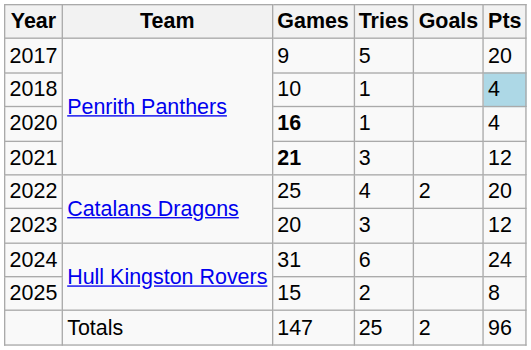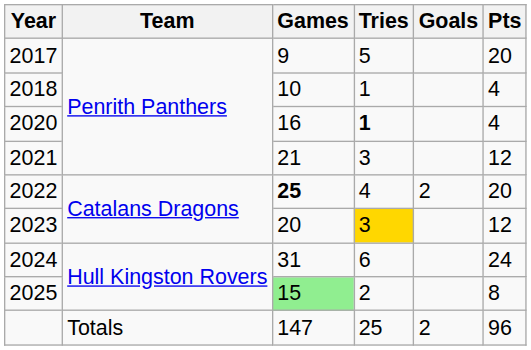(494, 89) lightblue background -> (494, 89) no background
(289, 123) bold -> (289, 123) normal
(365, 123) normal -> (365, 123) bold
(289, 157) bold -> (289, 157) normal
(289, 191) normal -> (289, 191) bold
(365, 225) no background -> (365, 225) gold background
(289, 293) no background -> (289, 293) lightgreen background
